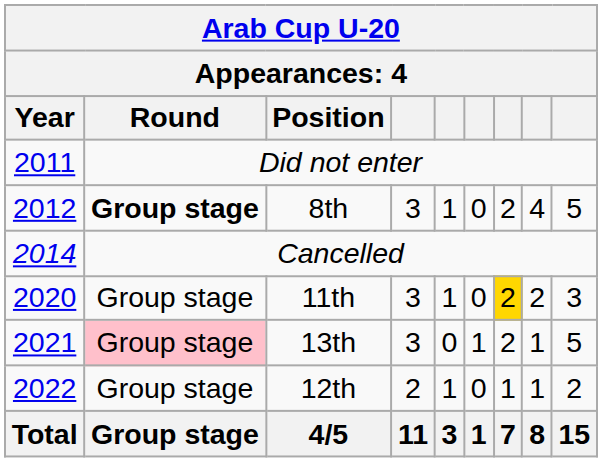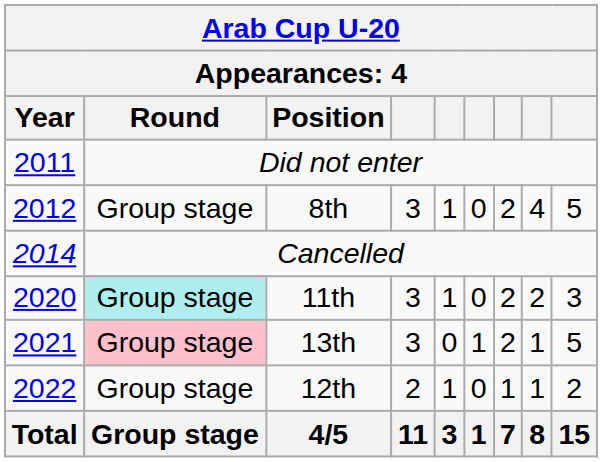(175, 208) bold -> (175, 208) normal
(175, 298) no background -> (175, 298) paleturquoise background
(508, 298) gold background -> (508, 298) no background
